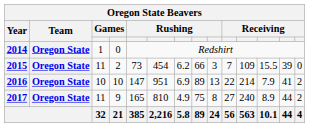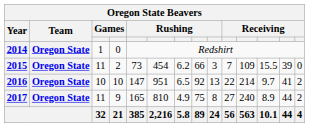(183, 82) 6.9 -> (183, 82) 6.5
(199, 82) 89 -> (199, 82) 92
(268, 82) 7.9 -> (268, 82) 9.7
